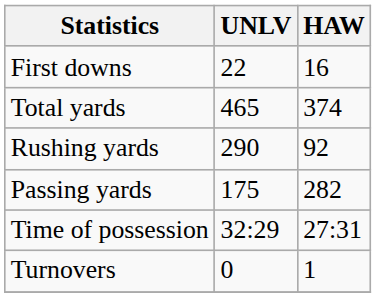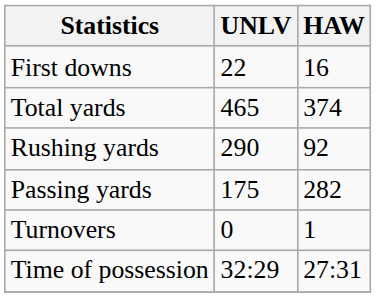rows swapped: (63, 270) <-> (110, 229)
